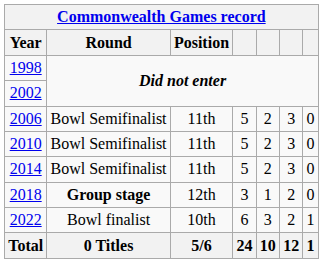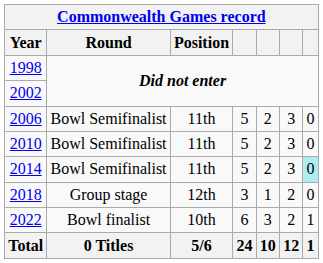(311, 169) no background -> (311, 169) paleturquoise background
(109, 194) bold -> (109, 194) normal
